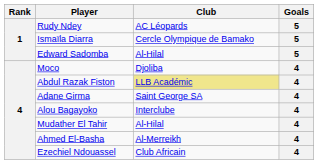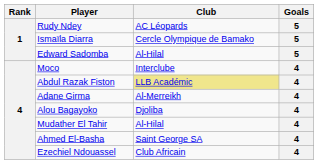(149, 68) Djoliba -> (155, 68) Interclube
(169, 96) Saint George SA -> (158, 96) Al-Merreikh
(155, 110) Interclube -> (149, 110) Djoliba
(158, 139) Al-Merreikh -> (169, 139) Saint George SA
